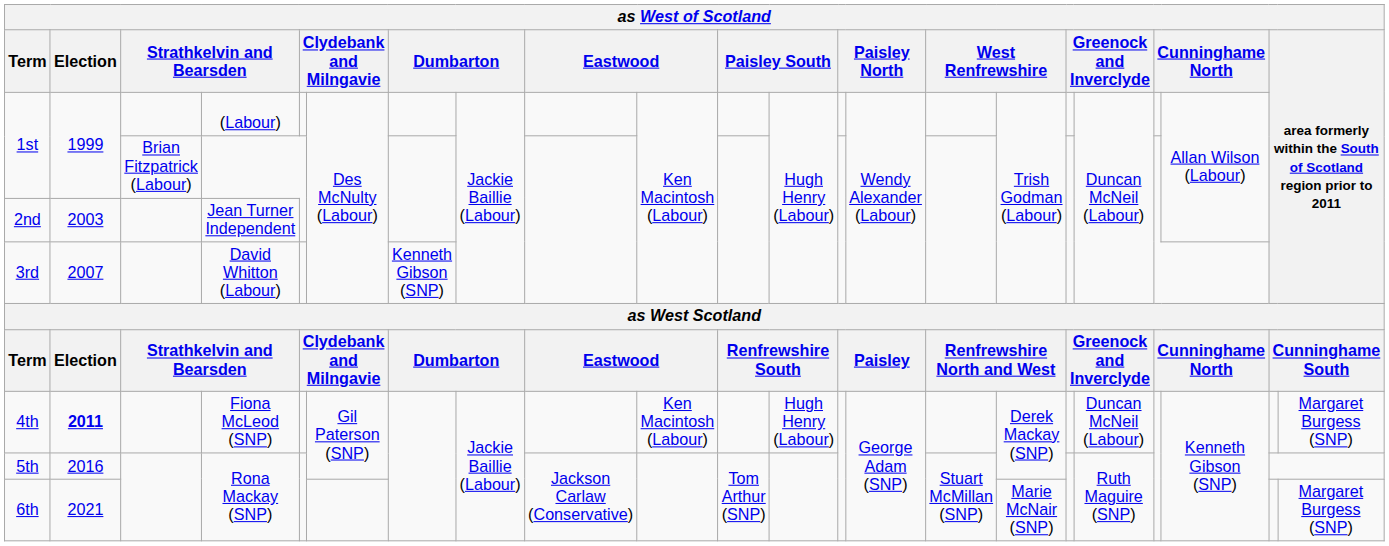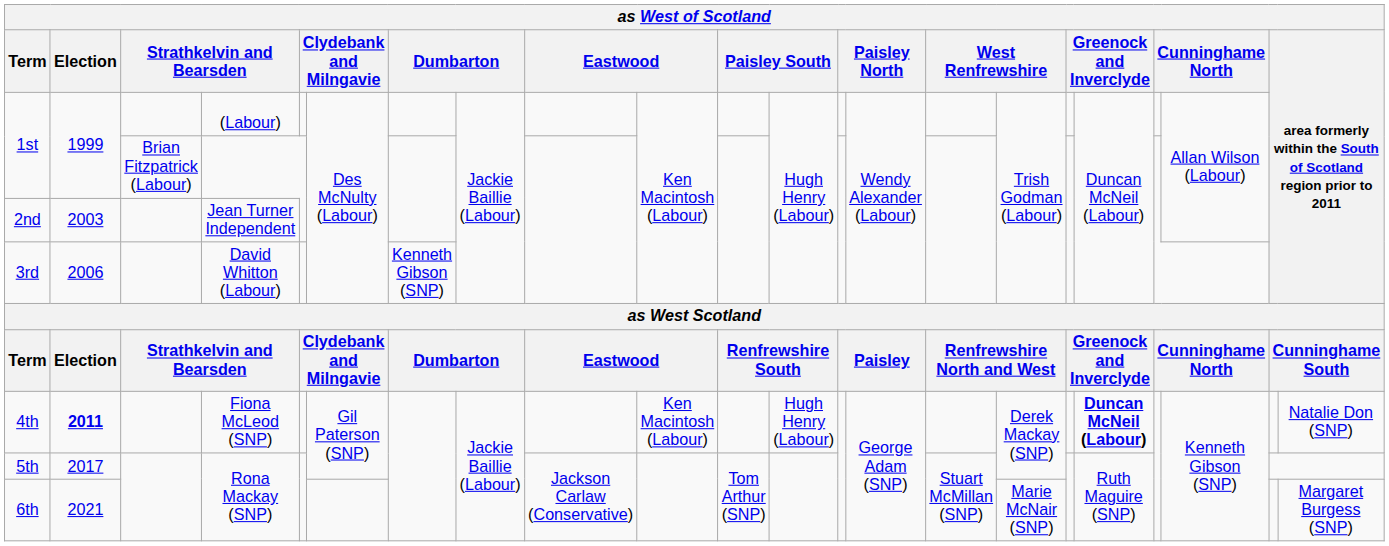(85, 272) 2007 -> (85, 272) 2006
(1114, 422) normal -> (1114, 422) bold
(1331, 422) Margaret Burgess (SNP) -> (1331, 422) Natalie Don (SNP)
(85, 466) 2016 -> (85, 466) 2017
